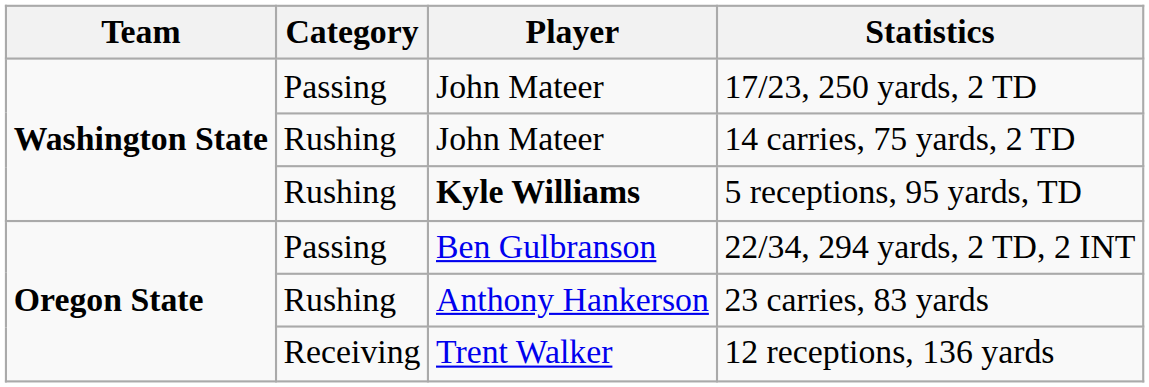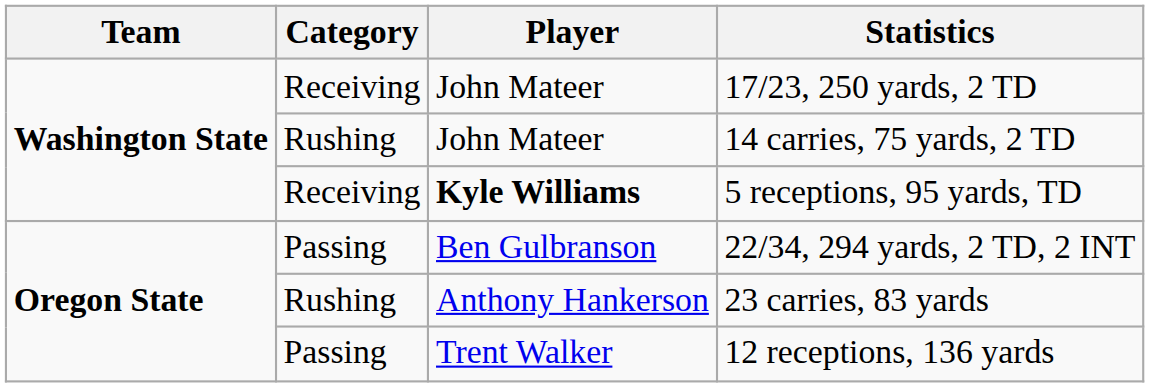(335, 85) Passing -> (352, 85) Receiving
(340, 192) Rushing -> (352, 192) Receiving
(352, 353) Receiving -> (335, 353) Passing
